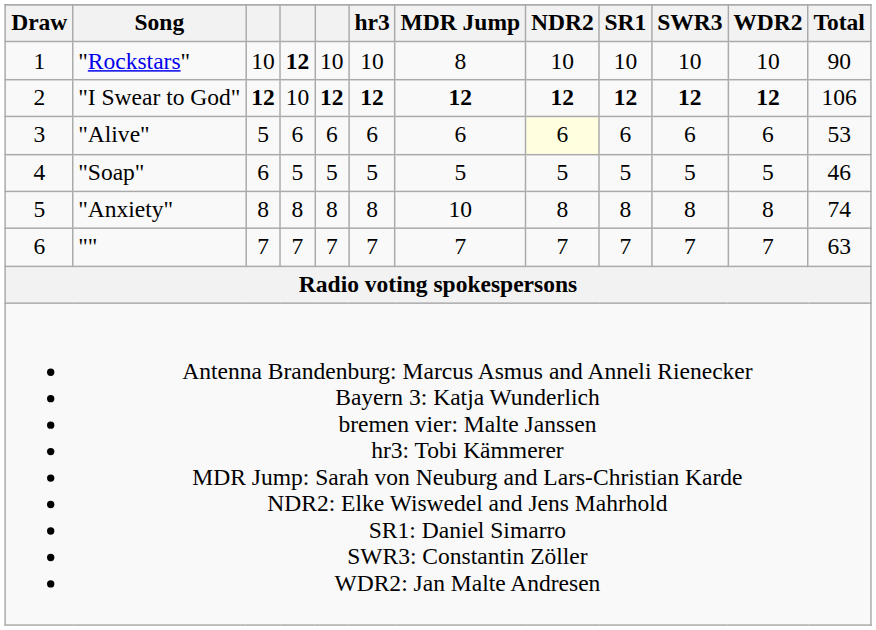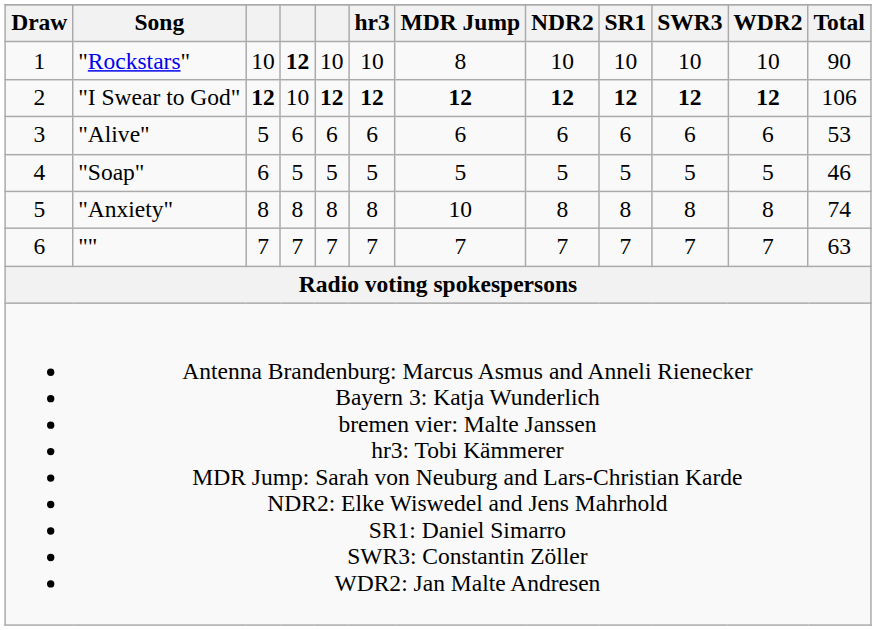(562, 135) lightyellow background -> (562, 135) no background
